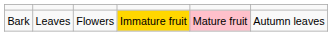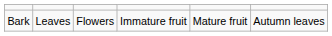(153, 21) gold background -> (153, 21) no background
(220, 21) pink background -> (220, 21) no background
